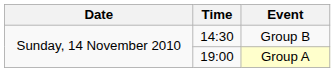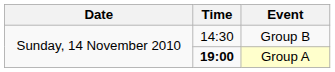(217, 57) normal -> (217, 57) bold
